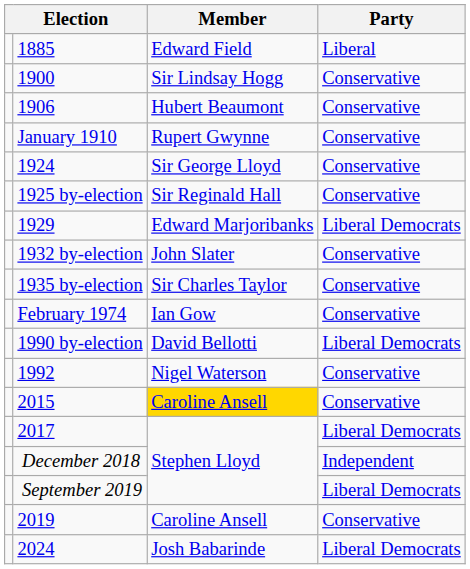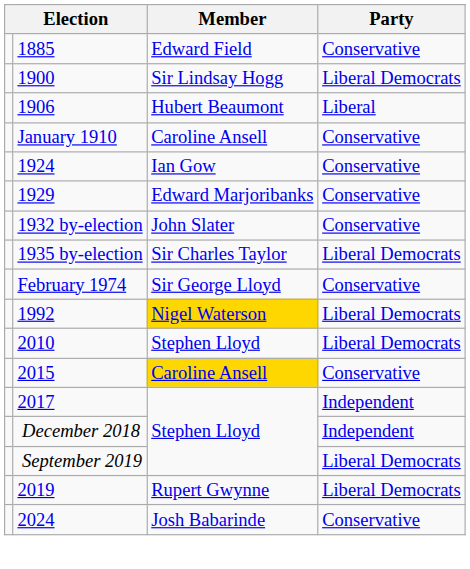(349, 48) Liberal -> (371, 48) Conservative
(371, 78) Conservative -> (391, 78) Liberal Democrats
(371, 107) Conservative -> (349, 107) Liberal
(210, 136) Rupert Gwynne -> (209, 136) Caroline Ansell
(216, 166) Sir George Lloyd -> (183, 166) Ian Gow
- row: (80, 195)
(391, 225) Liberal Democrats -> (371, 195) Conservative
(371, 284) Conservative -> (391, 254) Liberal Democrats
(183, 313) Ian Gow -> (216, 284) Sir George Lloyd
- row: (80, 343)
(209, 372) no background -> (209, 313) gold background
(371, 372) Conservative -> (391, 313) Liberal Democrats
+ row: (36, 343)
(391, 431) Liberal Democrats -> (368, 401) Independent
(209, 519) Caroline Ansell -> (210, 490) Rupert Gwynne
(371, 519) Conservative -> (391, 490) Liberal Democrats
(391, 549) Liberal Democrats -> (371, 519) Conservative
